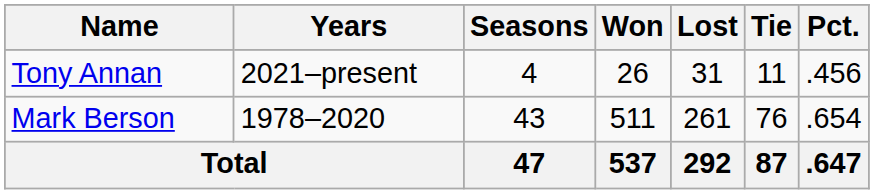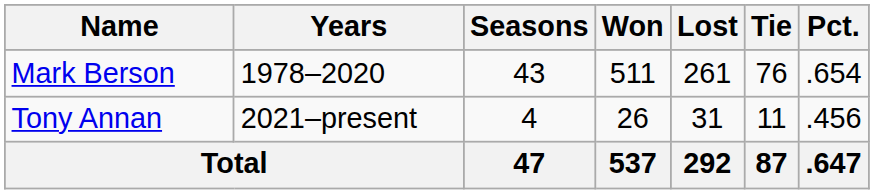rows swapped: (93, 118) <-> (87, 73)
